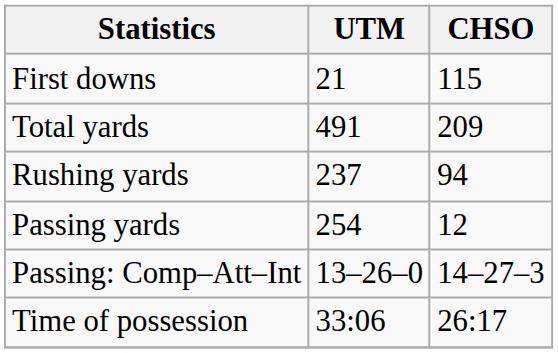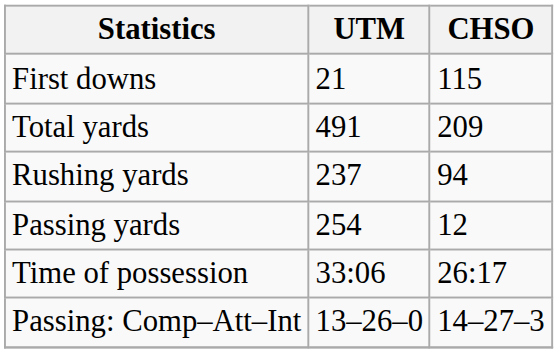rows swapped: (157, 273) <-> (130, 321)
